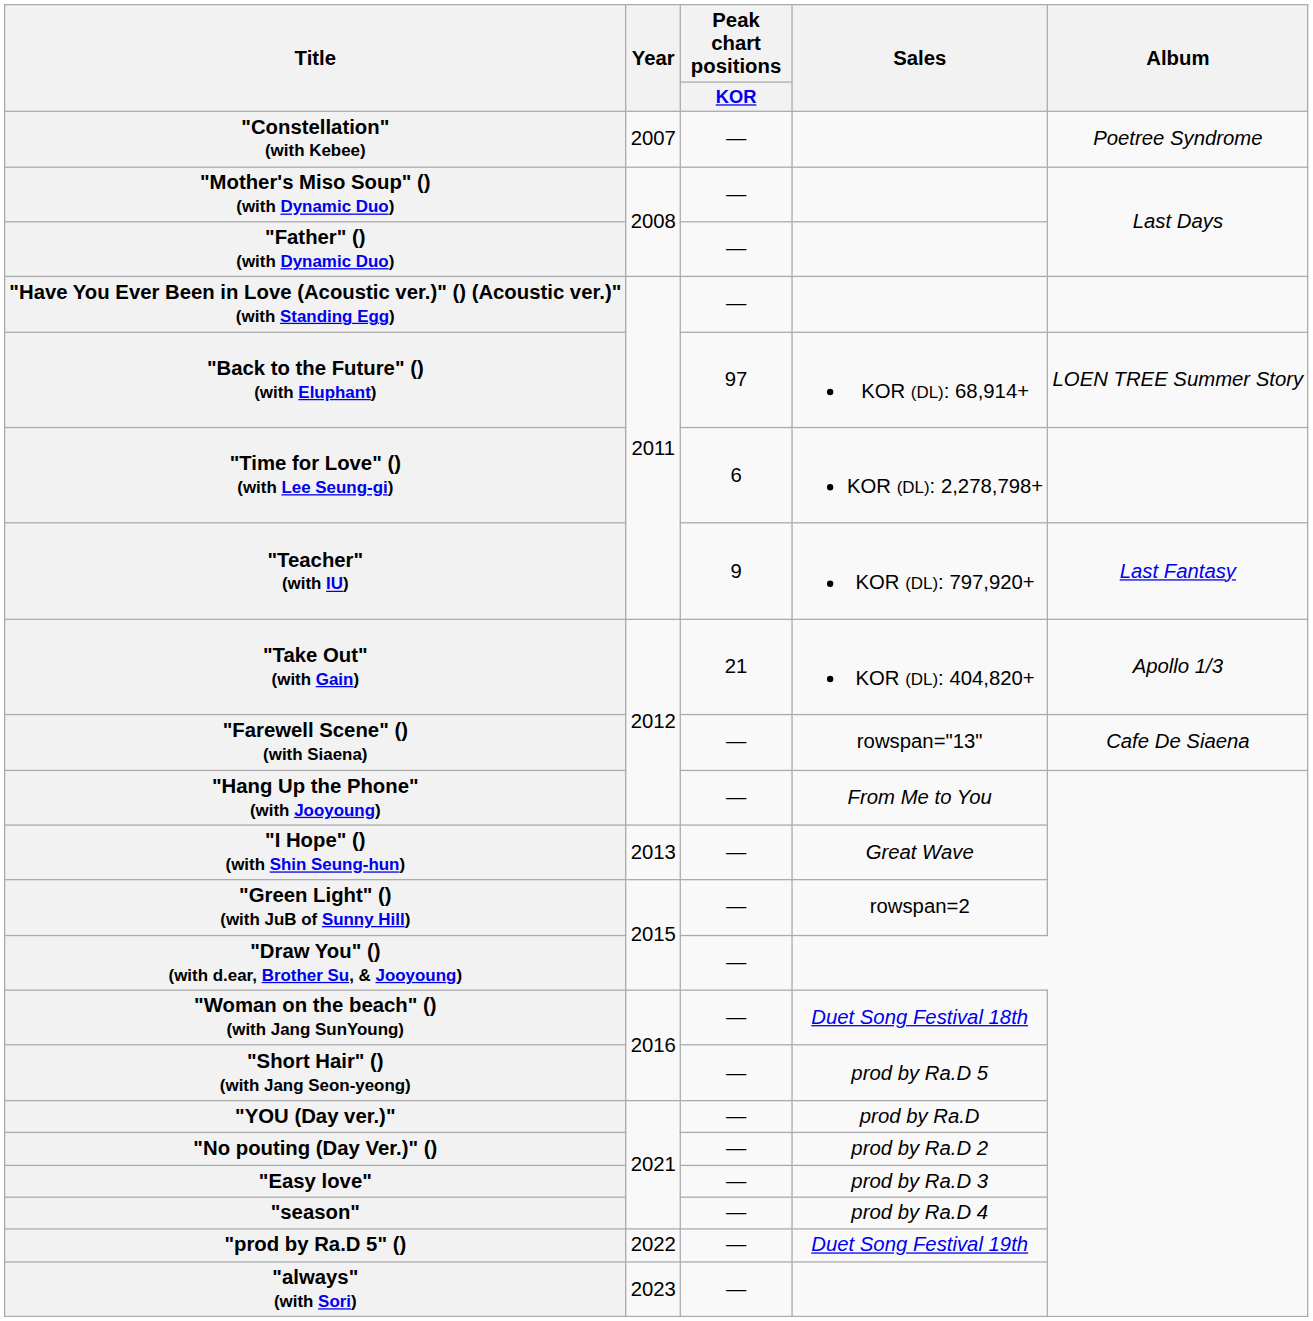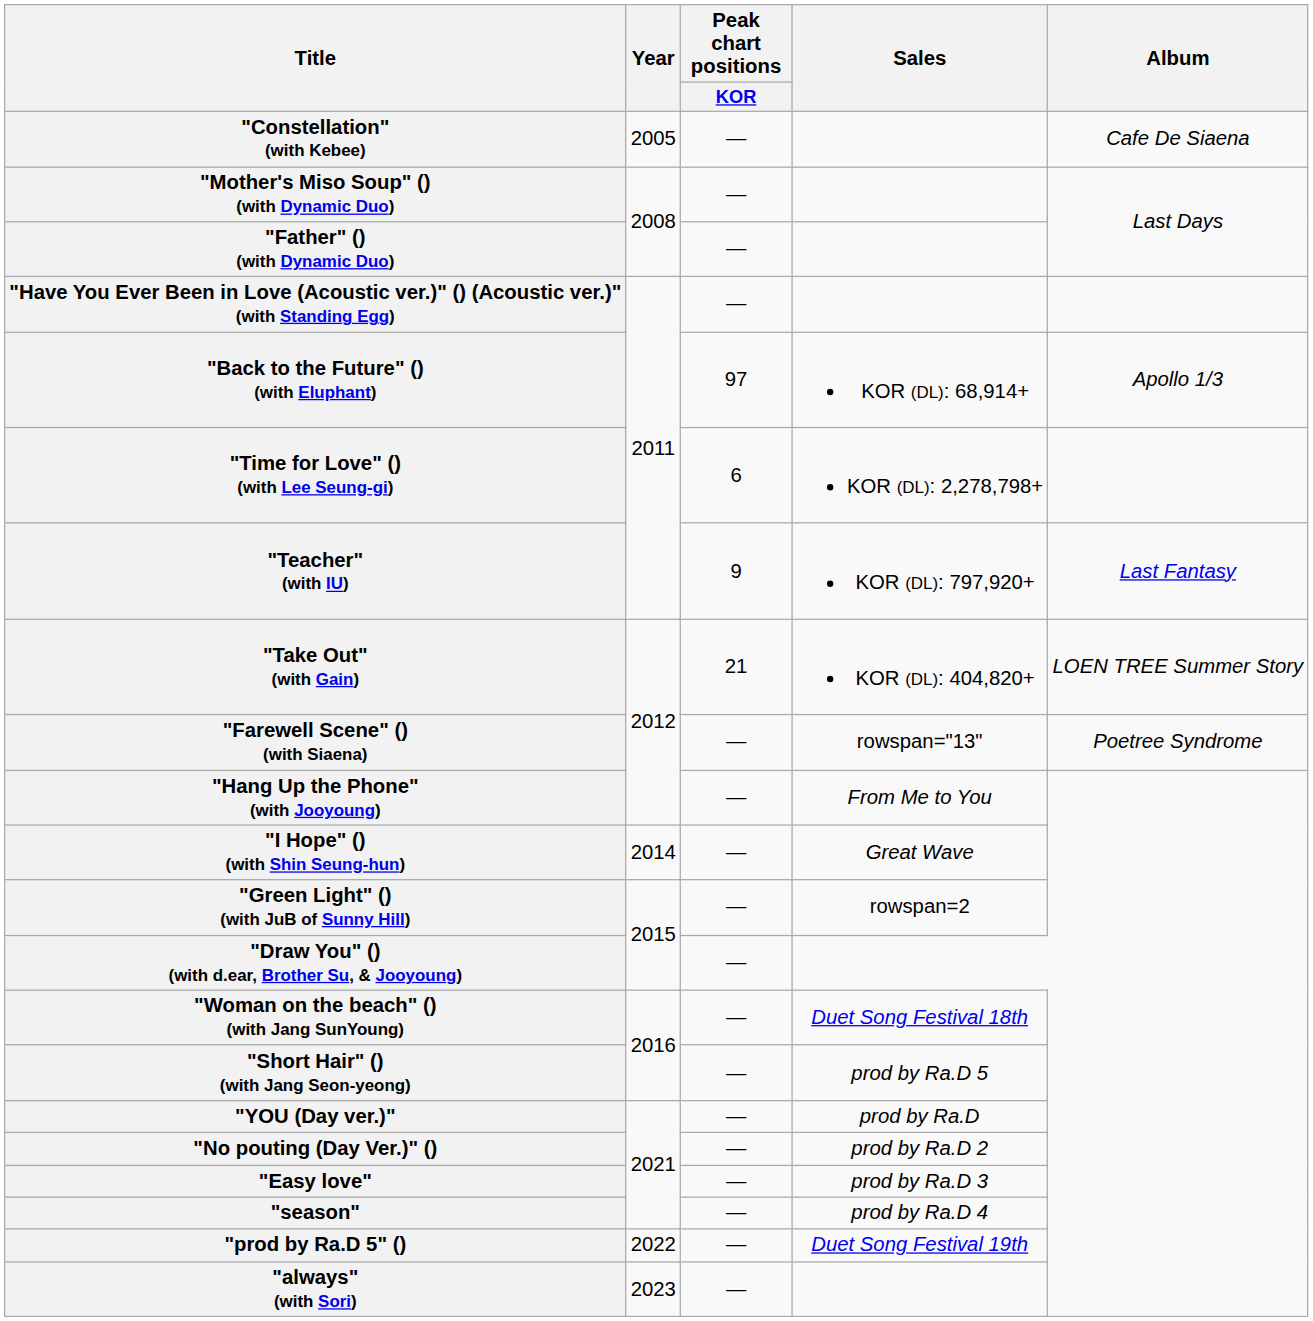(653, 138) 2007 -> (653, 138) 2005
(1178, 138) Poetree Syndrome -> (1178, 138) Cafe De Siaena
(1178, 379) LOEN TREE Summer Story -> (1178, 379) Apollo 1/3
(1178, 666) Apollo 1/3 -> (1178, 666) LOEN TREE Summer Story
(1178, 742) Cafe De Siaena -> (1178, 742) Poetree Syndrome
(653, 852) 2013 -> (653, 852) 2014
